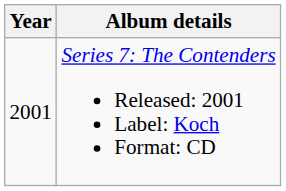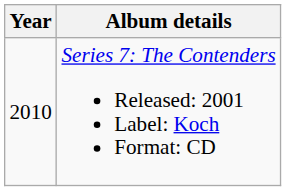(31, 111) 2001 -> (31, 111) 2010
